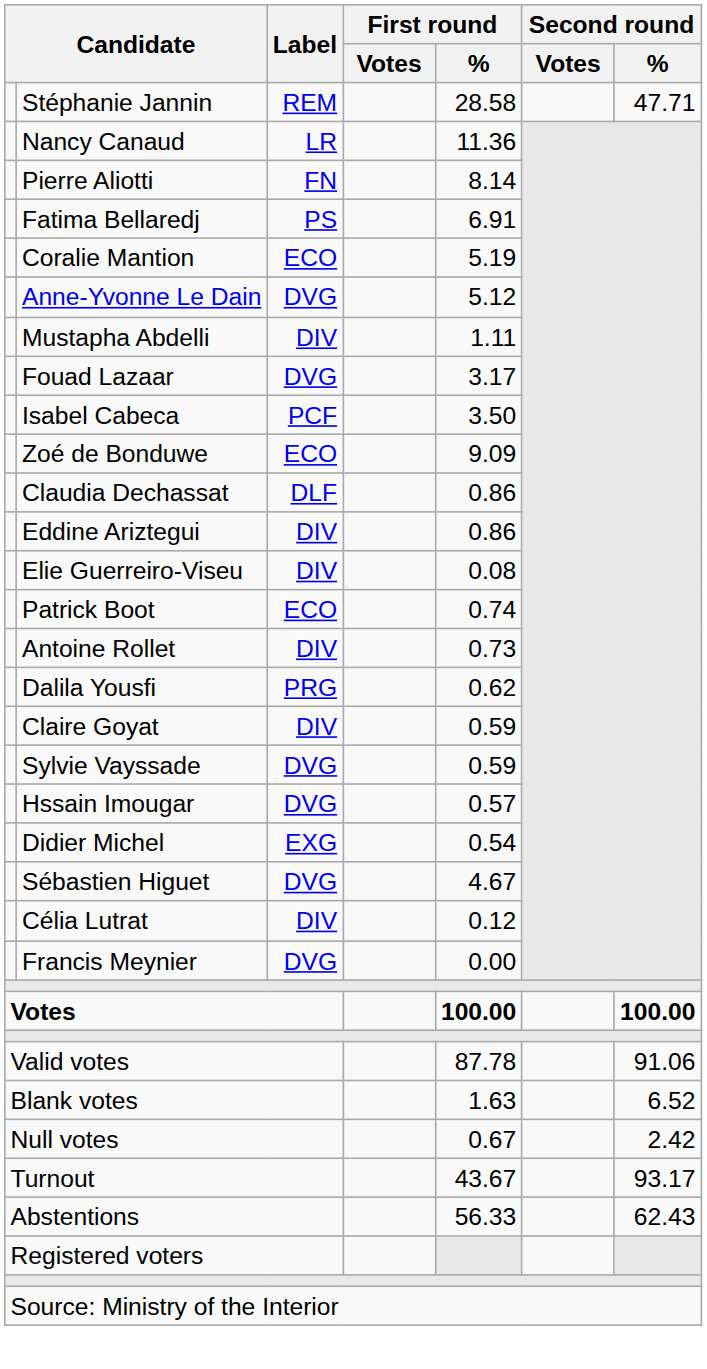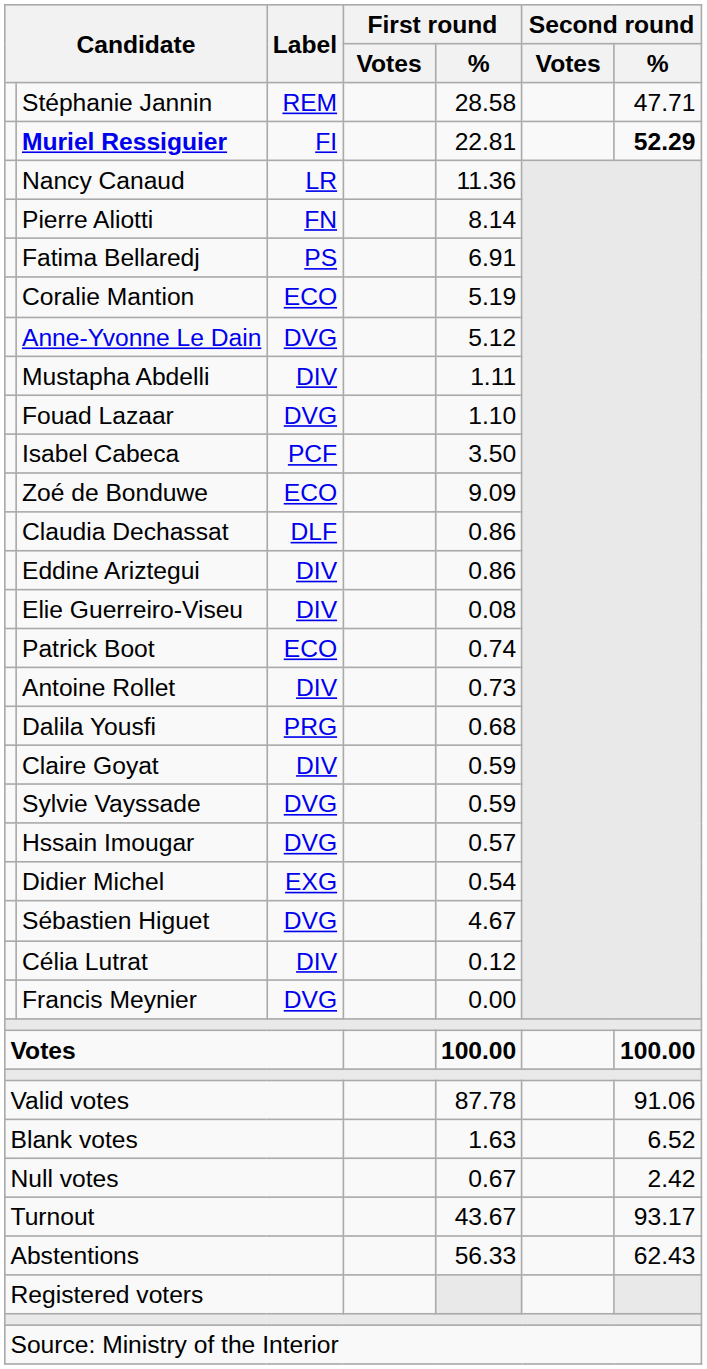+ row: (125, 141)
(492, 375) 3.17 -> (492, 414) 1.10
(492, 687) 0.62 -> (492, 726) 0.68
